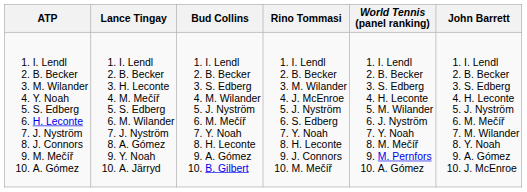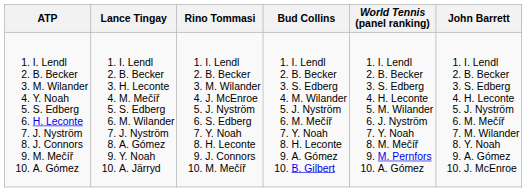columns swapped: (220, 18) <-> (306, 18)
